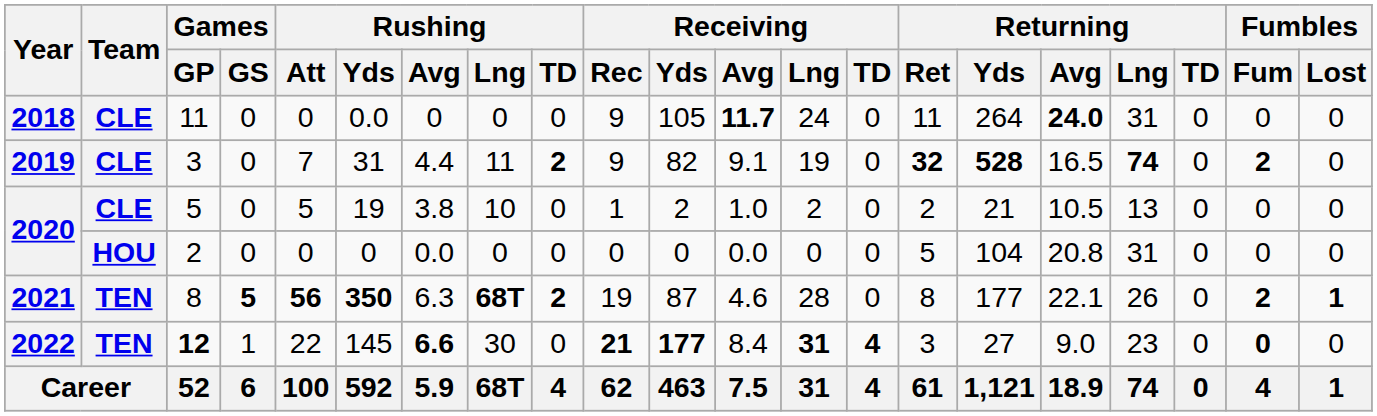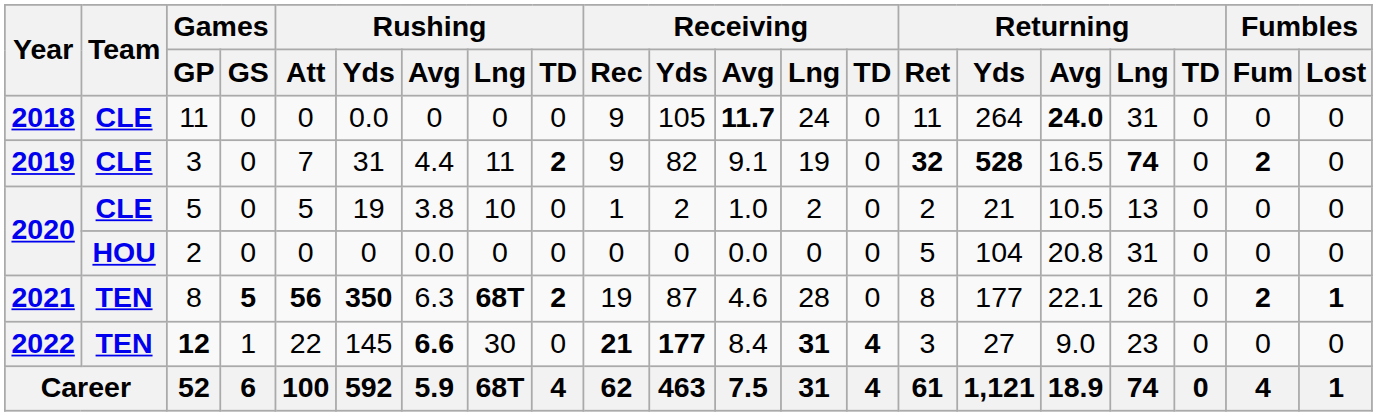(1263, 343) bold -> (1263, 343) normal
